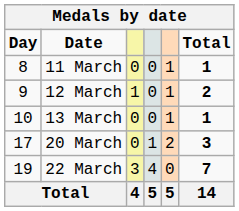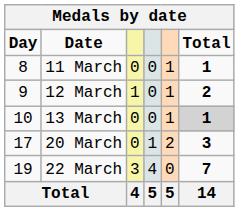(207, 118) no background -> (207, 118) lightgrey background
